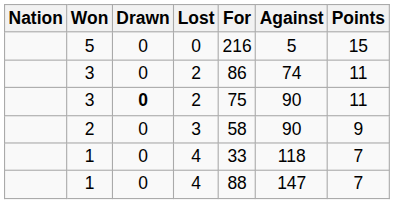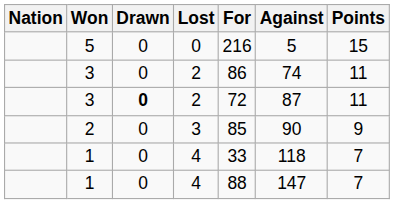(237, 101) 75 -> (237, 101) 72
(292, 101) 90 -> (292, 101) 87
(237, 128) 58 -> (237, 128) 85
